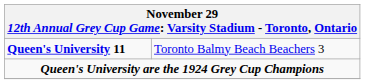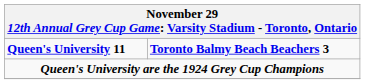(239, 48) normal -> (239, 48) bold
